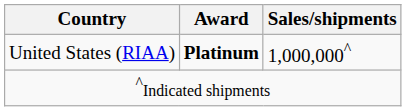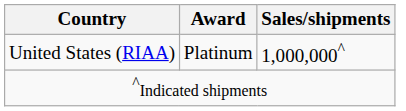(221, 52) bold -> (218, 52) normal
